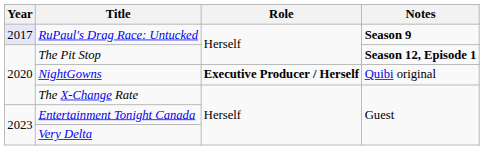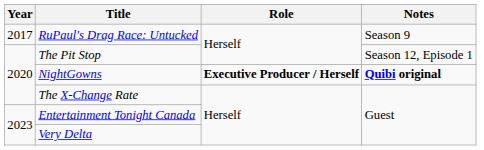(20, 34) lavender background -> (20, 34) no background
(388, 34) bold -> (387, 34) normal
(421, 54) bold -> (419, 54) normal
(400, 74) normal -> (403, 74) bold
